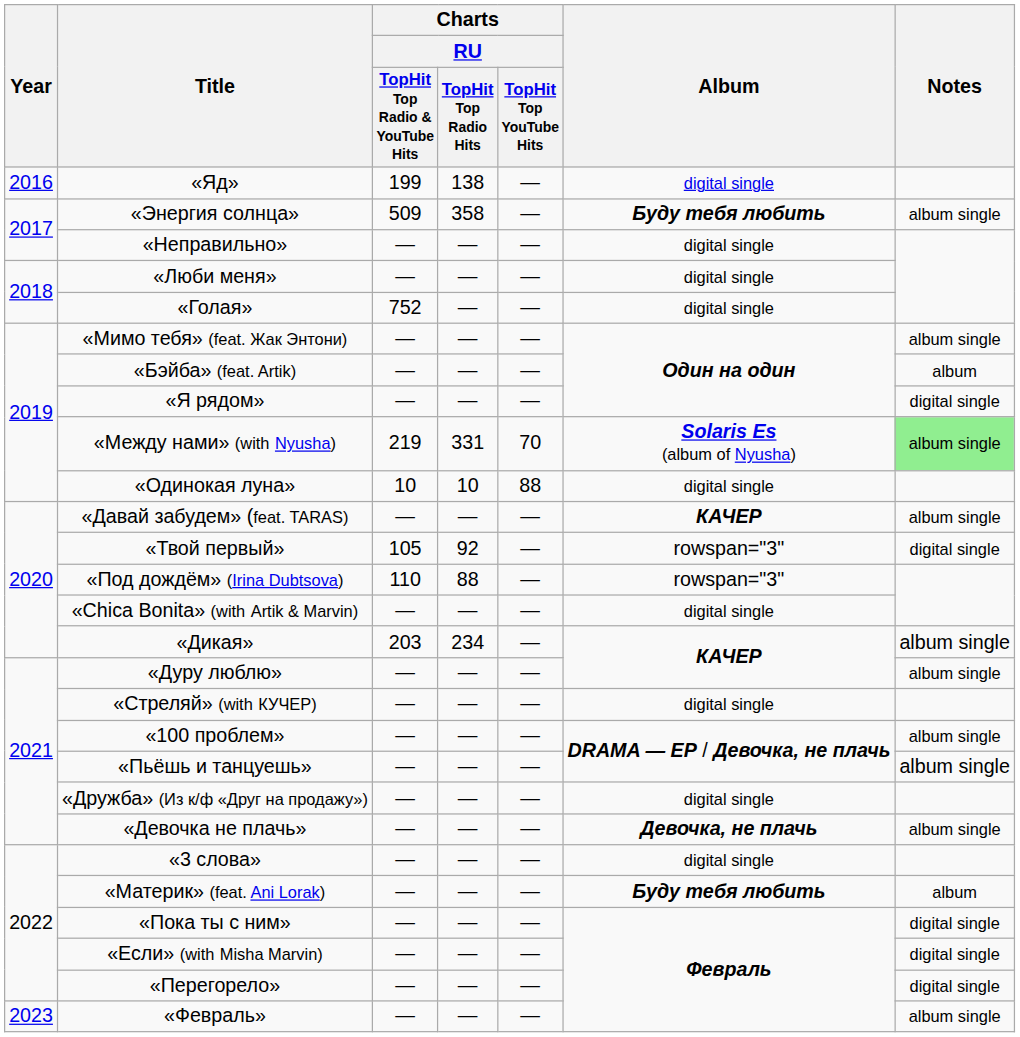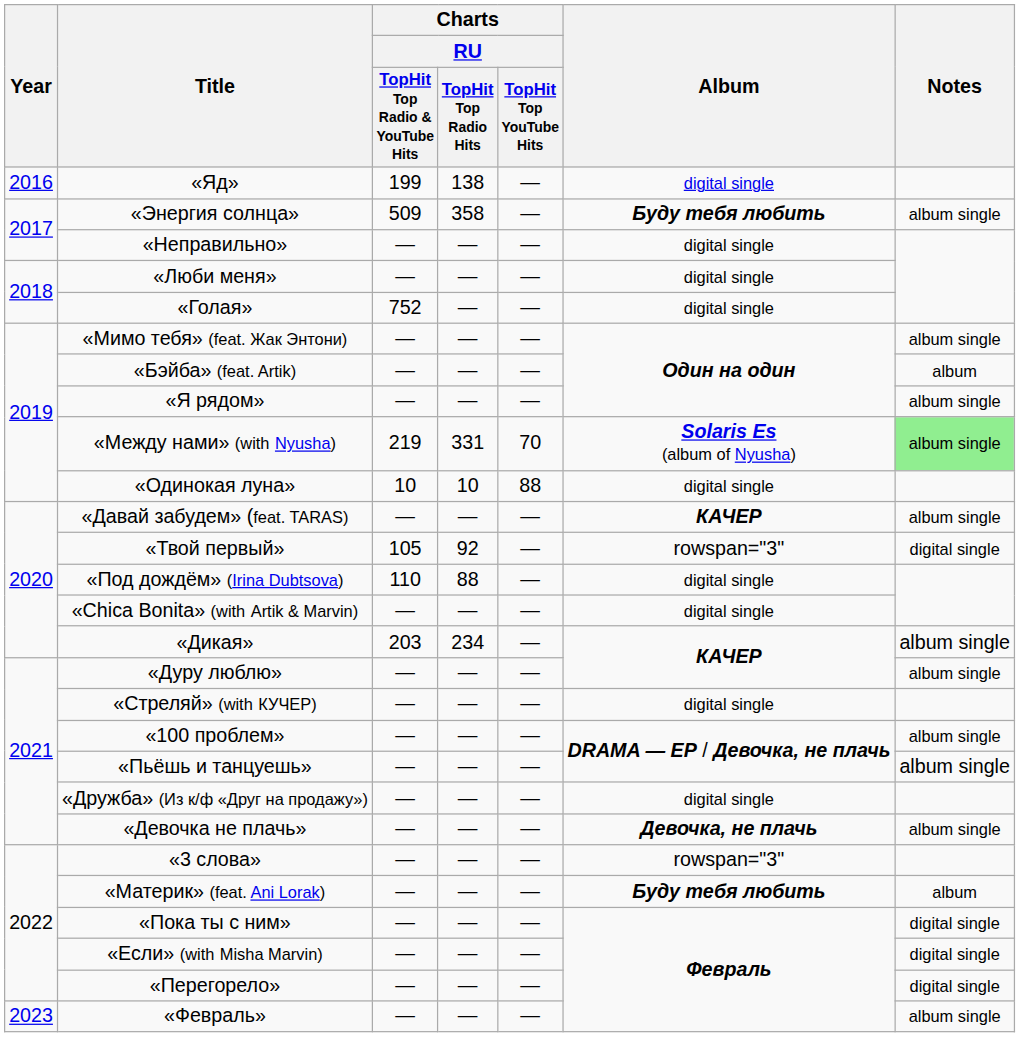(955, 402) digital single -> (955, 402) album single
(729, 579) rowspan="3" -> (729, 580) digital single
(729, 861) digital single -> (729, 860) rowspan="3"
